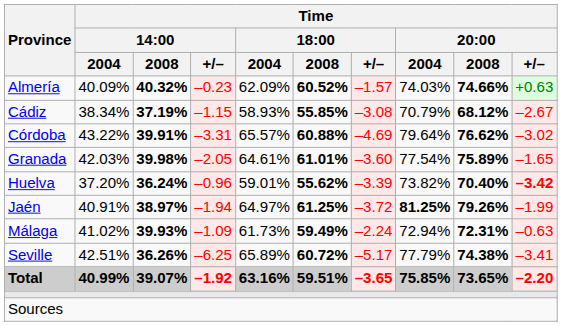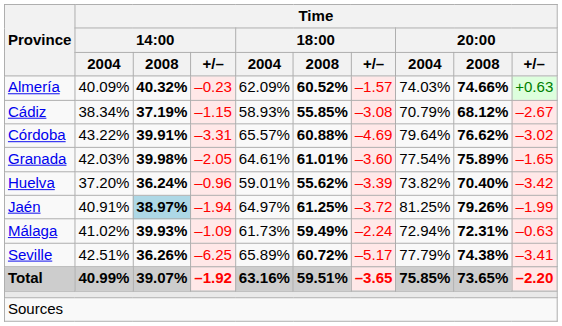(534, 183) bold -> (534, 183) normal
(162, 207) no background -> (162, 207) lightblue background
(425, 207) bold -> (425, 207) normal
